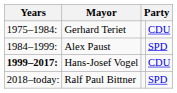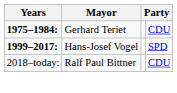(32, 29) normal -> (32, 29) bold
- row: (87, 46)
(159, 63) CDU -> (158, 46) SPD
(158, 79) SPD -> (159, 63) CDU
